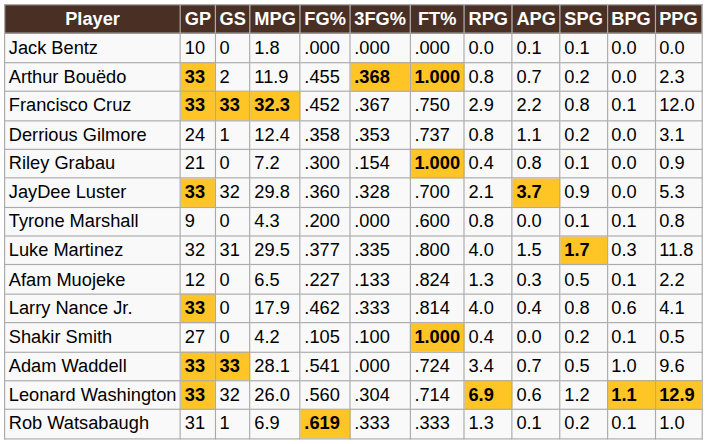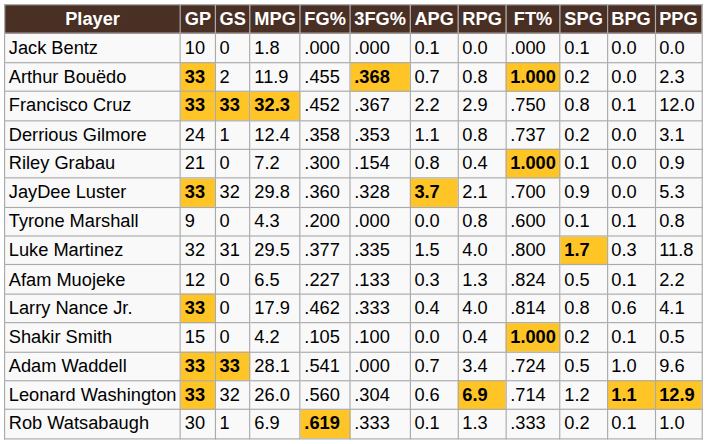columns swapped: (437, 18) <-> (536, 18)
(195, 337) 27 -> (195, 337) 15
(195, 423) 31 -> (195, 423) 30
